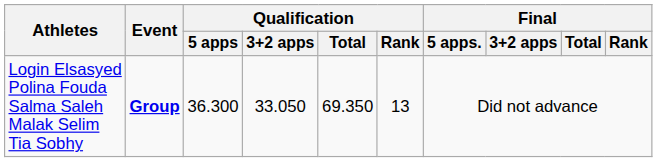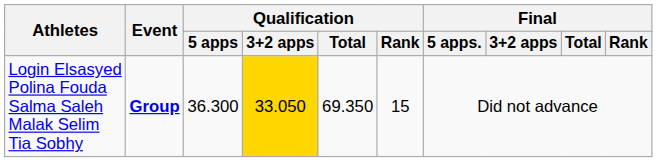(280, 107) no background -> (280, 107) gold background
(400, 107) 13 -> (400, 107) 15
